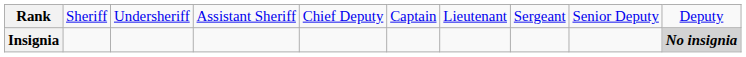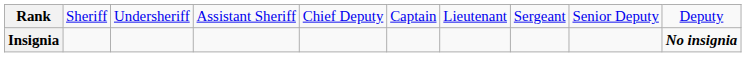(701, 39) lightgrey background -> (701, 39) no background
